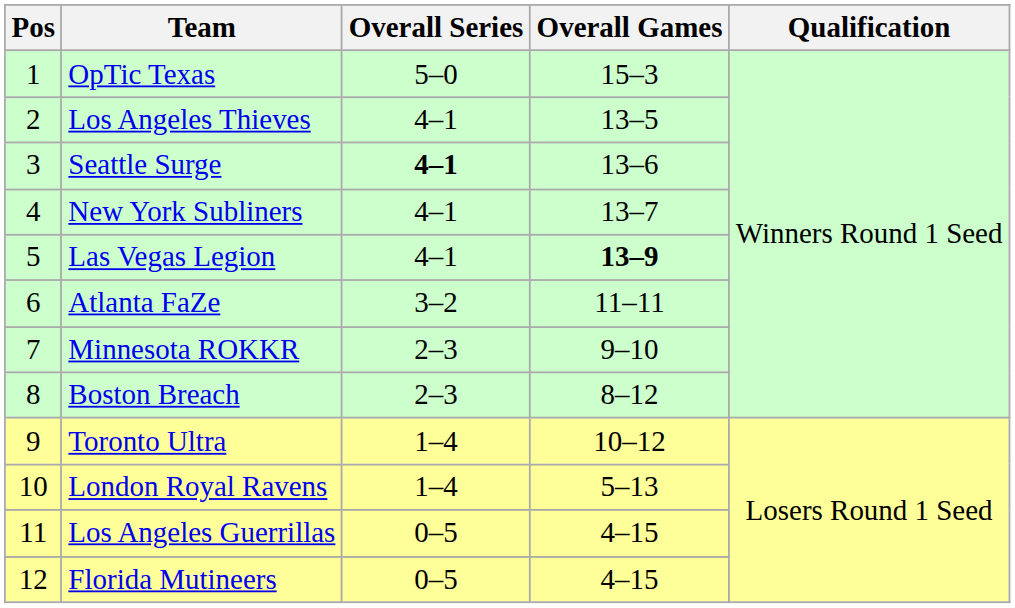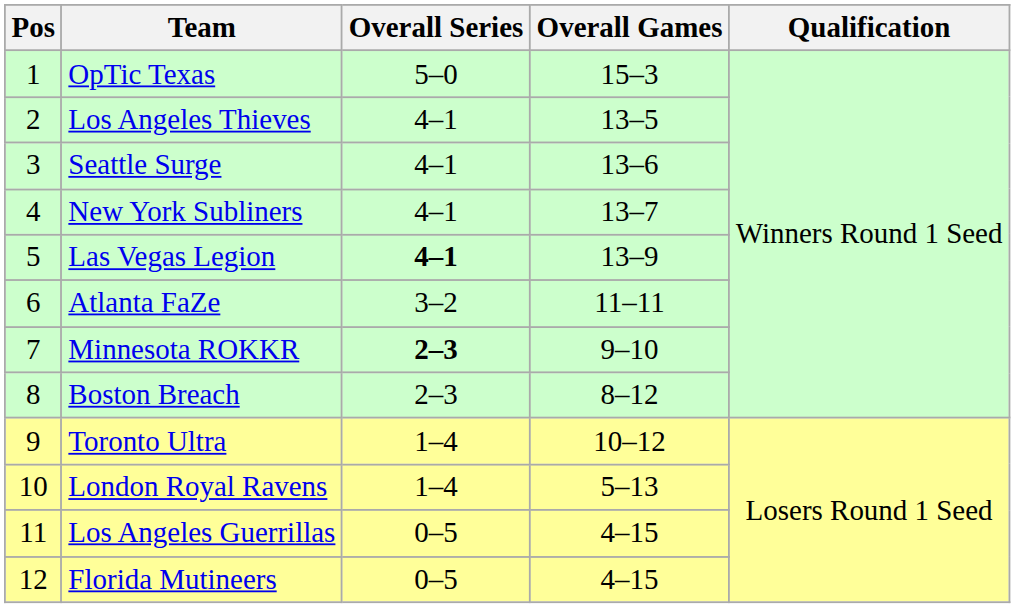(436, 165) bold -> (436, 165) normal
(436, 257) normal -> (436, 257) bold
(629, 257) bold -> (629, 257) normal
(436, 348) normal -> (436, 348) bold
